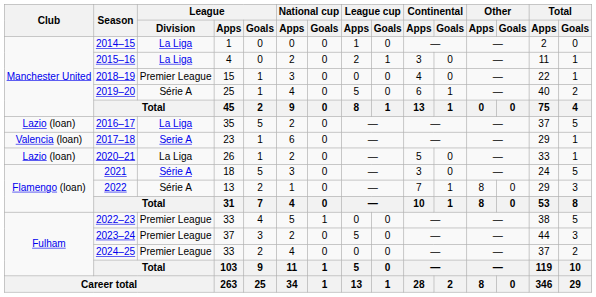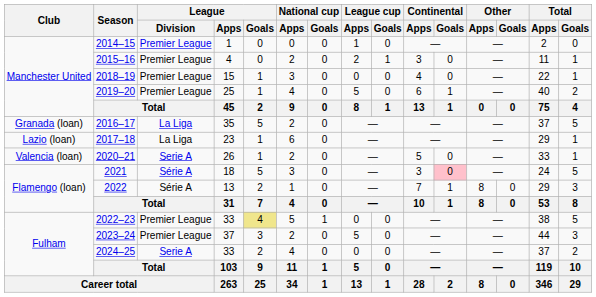(176, 44) La Liga -> (176, 44) Premier League
(176, 60) La Liga -> (176, 60) Premier League
(176, 92) Série A -> (176, 92) Premier League
(49, 124) Lazio (loan) -> (49, 124) Granada (loan)
(49, 140) Valencia (loan) -> (49, 140) Lazio (loan)
(176, 140) Serie A -> (176, 140) La Liga
(49, 156) Lazio (loan) -> (49, 156) Valencia (loan)
(176, 156) La Liga -> (176, 156) Serie A
(450, 172) no background -> (450, 172) pink background
(260, 220) no background -> (260, 220) khaki background
(176, 252) Premier League -> (176, 252) Serie A
